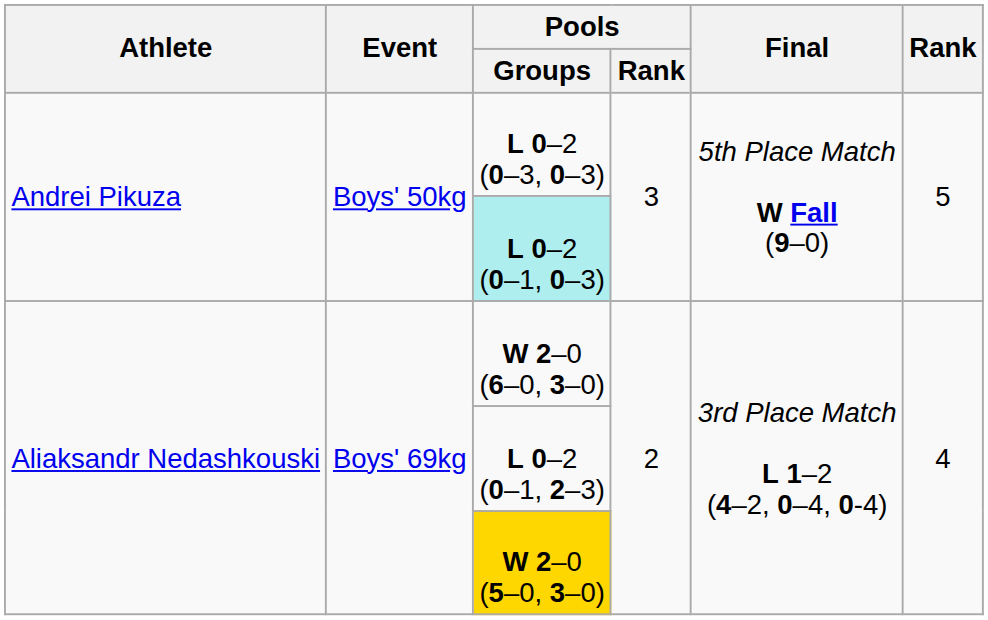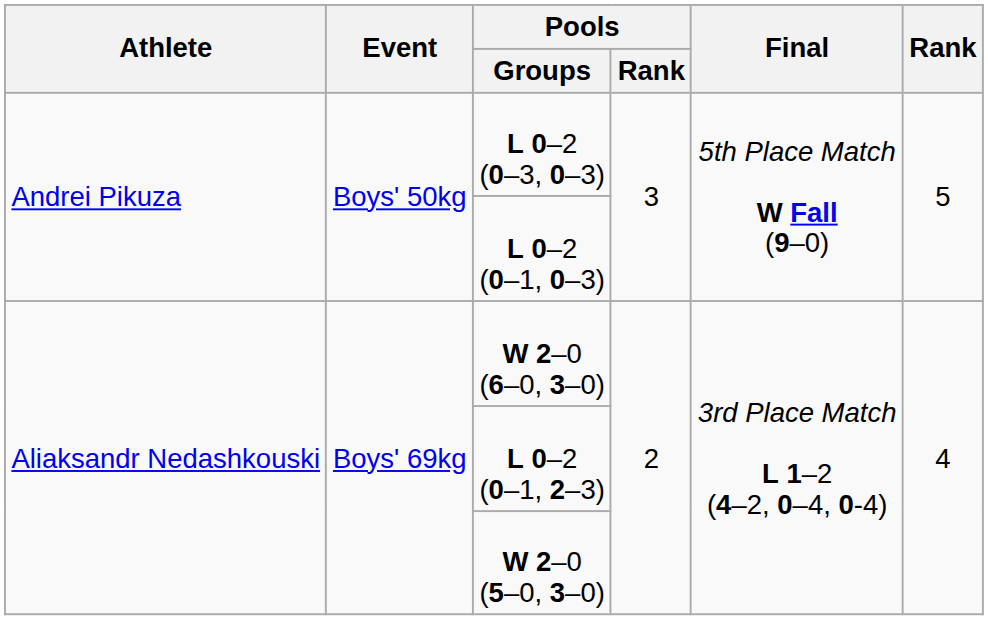(542, 264) paleturquoise background -> (542, 264) no background
(542, 578) gold background -> (542, 578) no background
